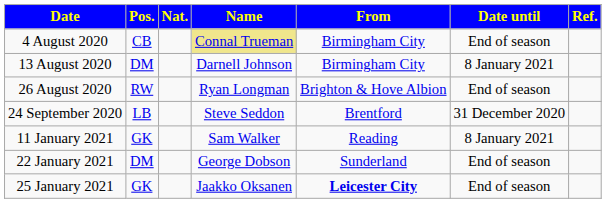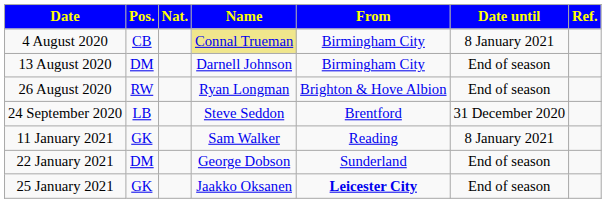(509, 41) End of season -> (509, 41) 8 January 2021
(509, 65) 8 January 2021 -> (509, 65) End of season
